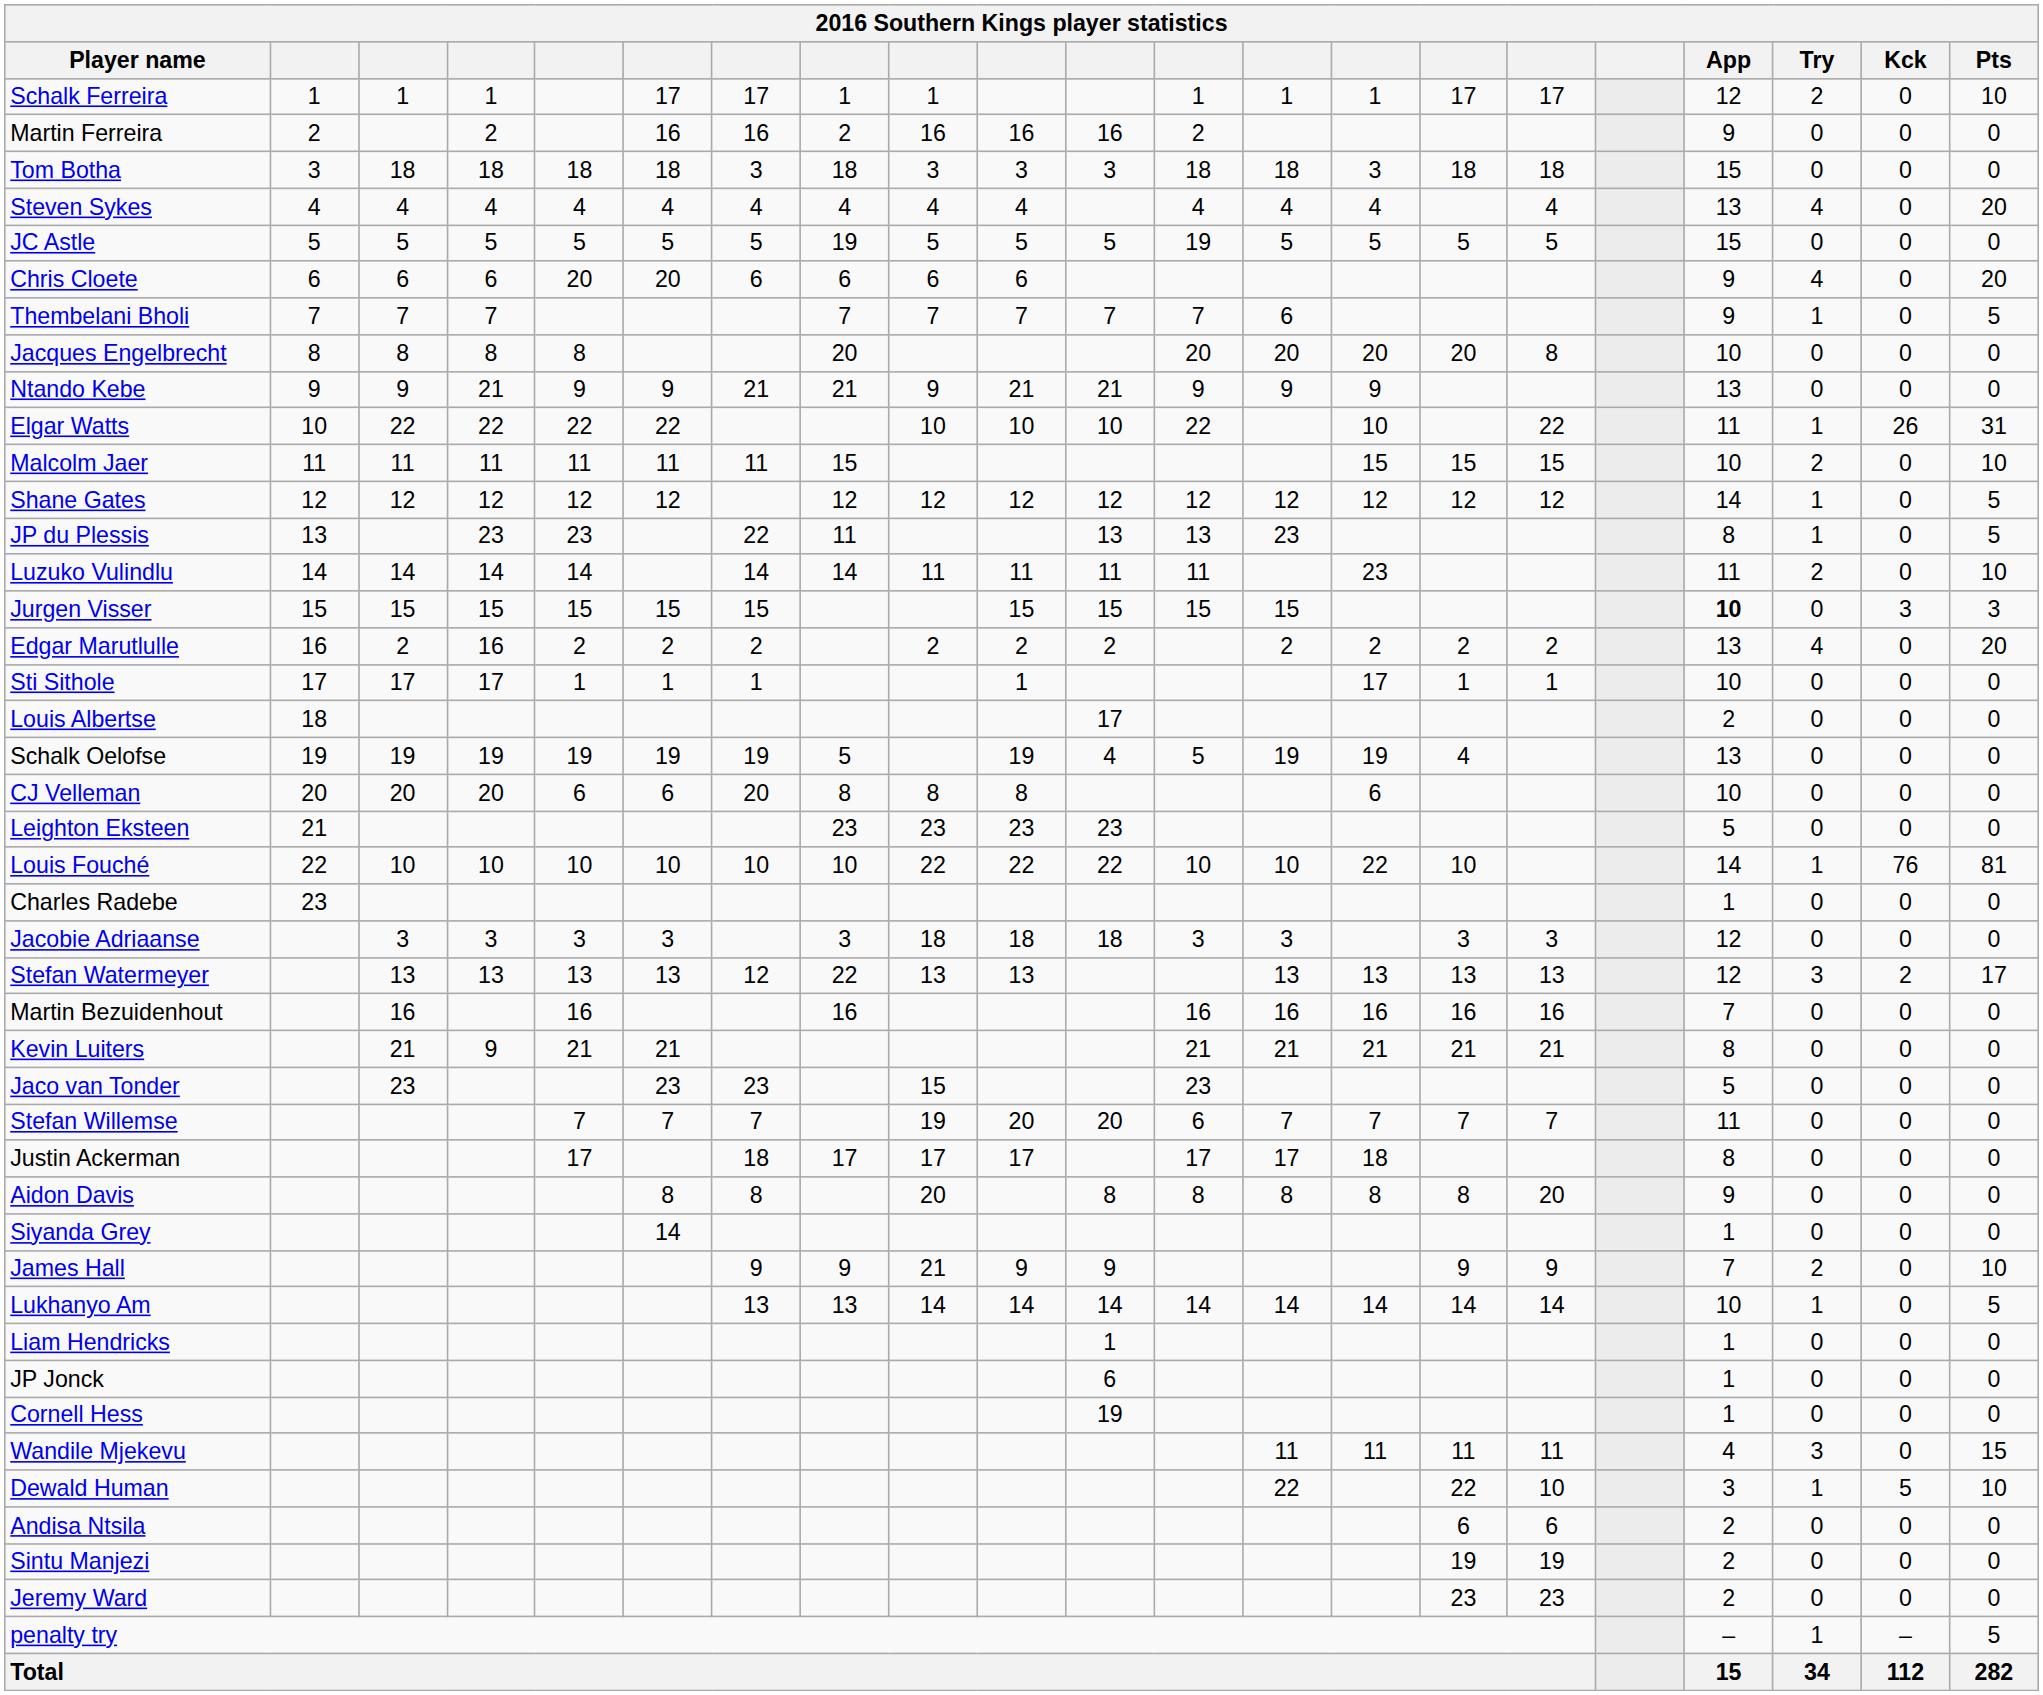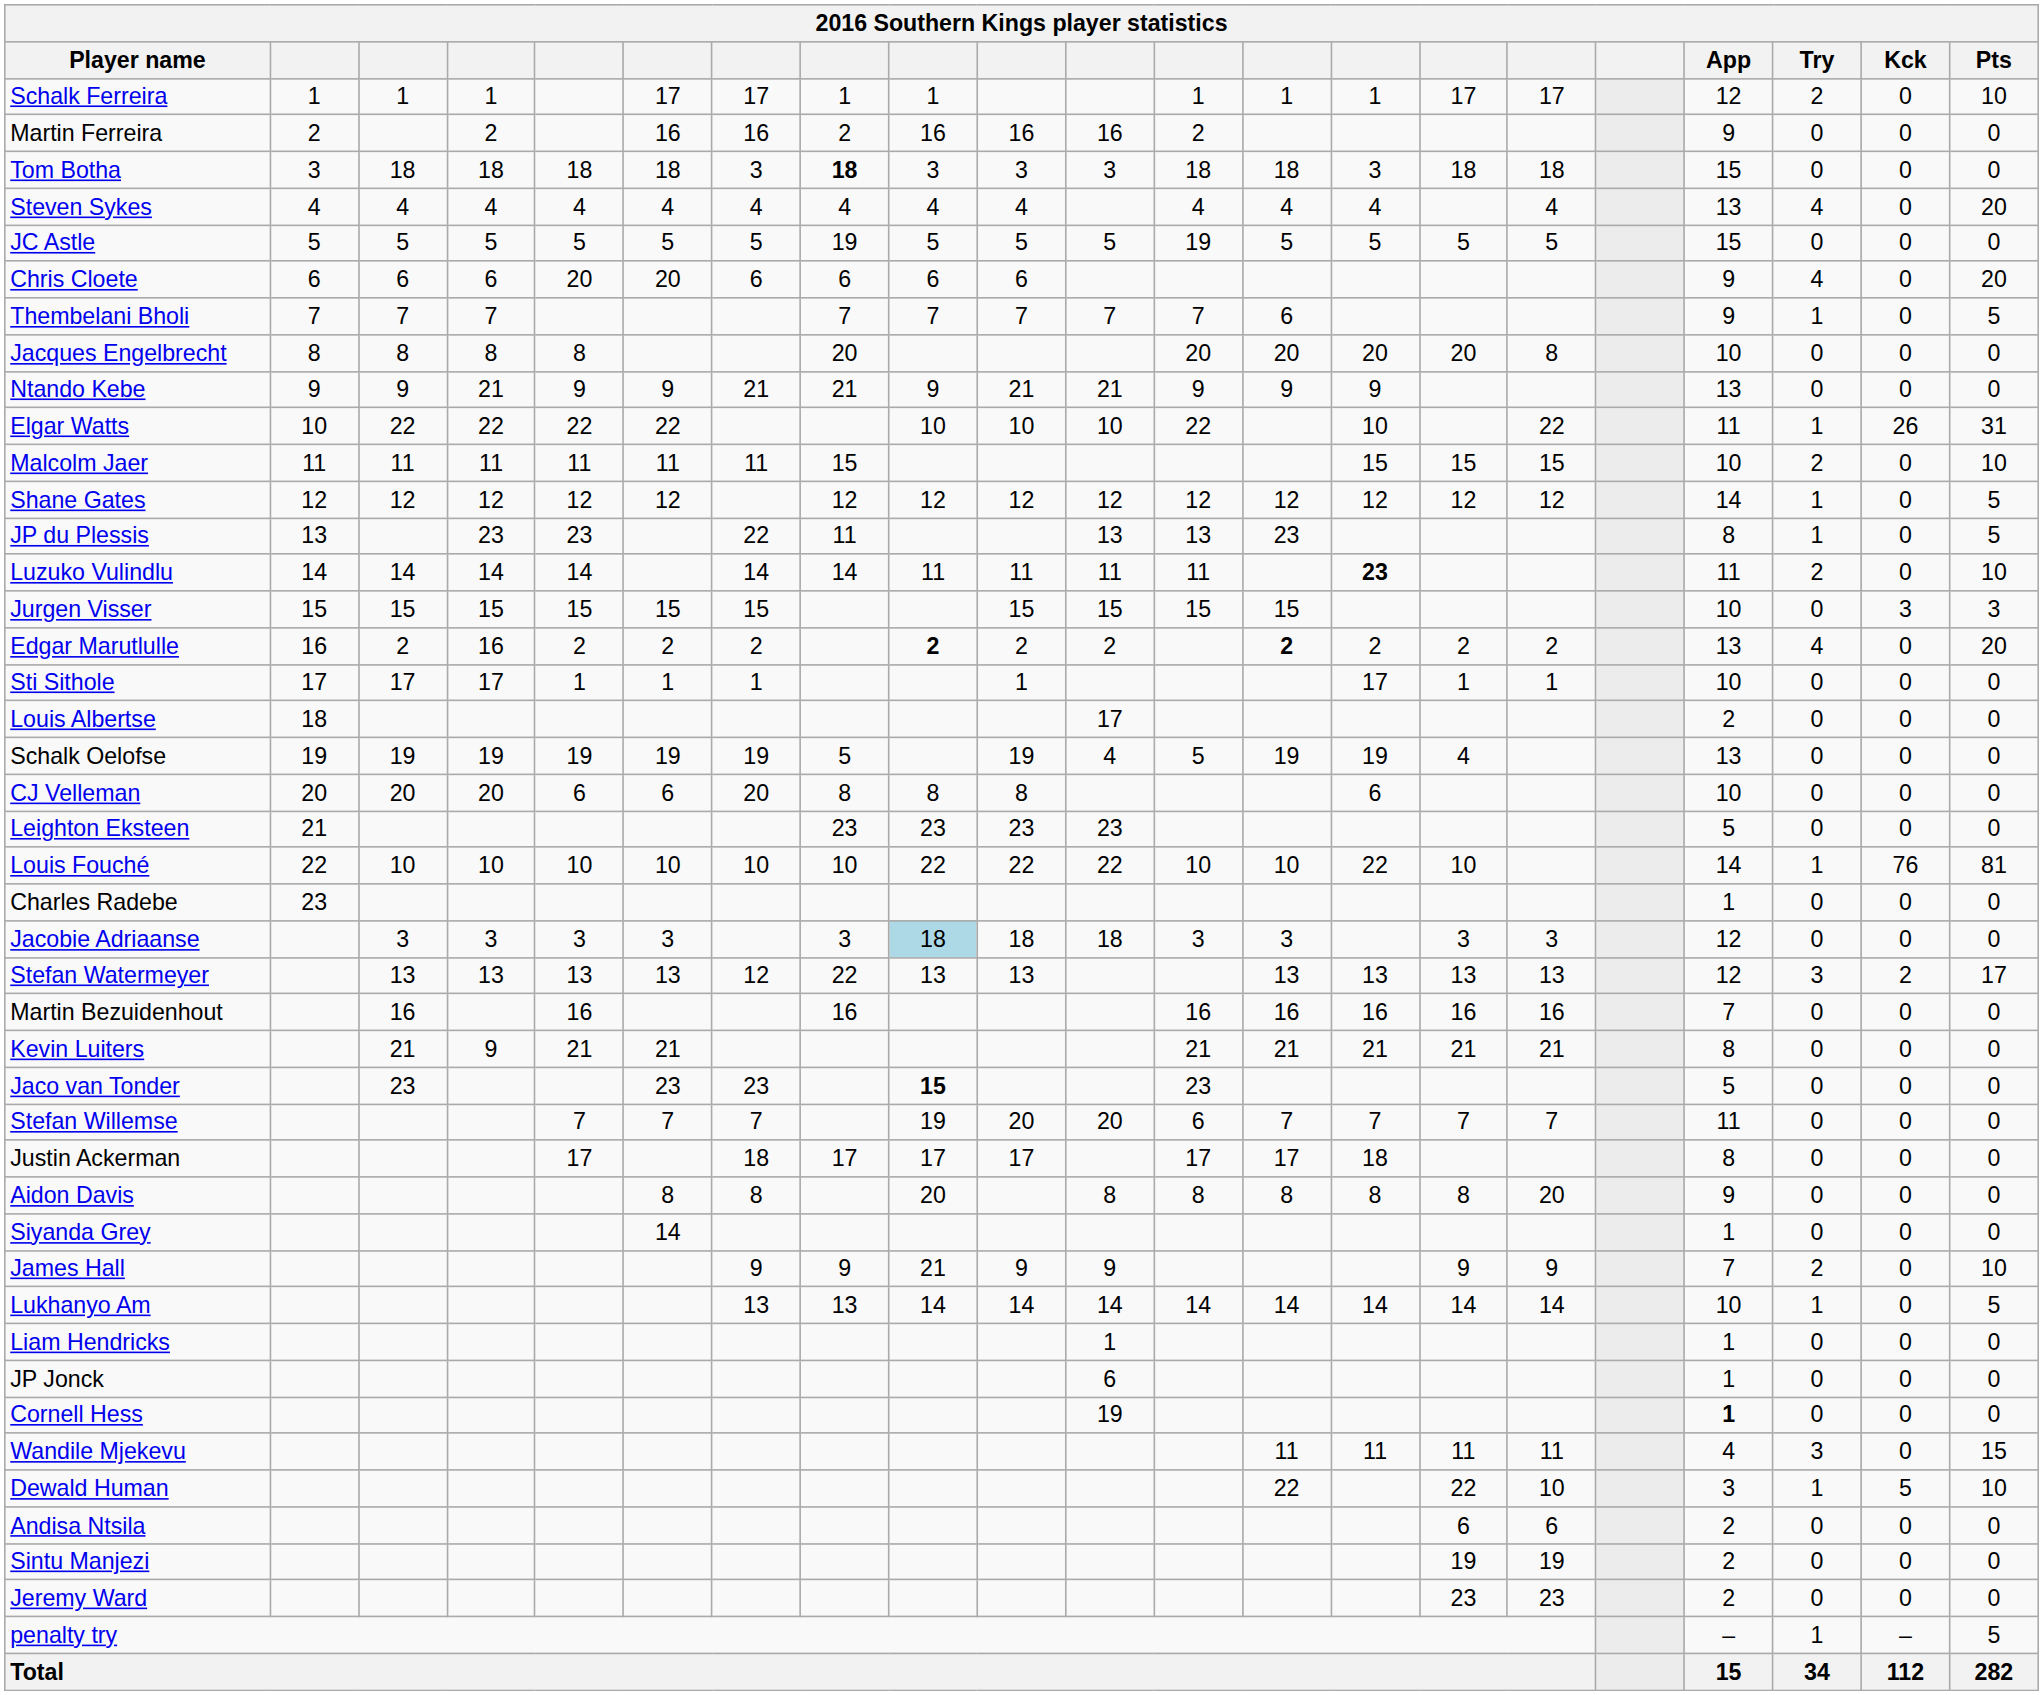(845, 170) normal -> (845, 170) bold
(1375, 573) normal -> (1375, 573) bold
(1729, 610) bold -> (1729, 610) normal
(933, 646) normal -> (933, 646) bold
(1287, 646) normal -> (1287, 646) bold
(933, 939) no background -> (933, 939) lightblue background
(933, 1086) normal -> (933, 1086) bold
(1729, 1415) normal -> (1729, 1415) bold
